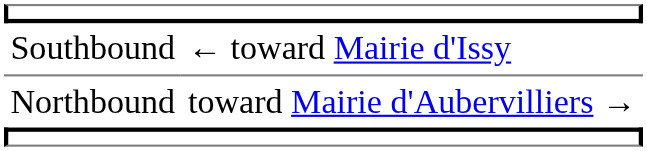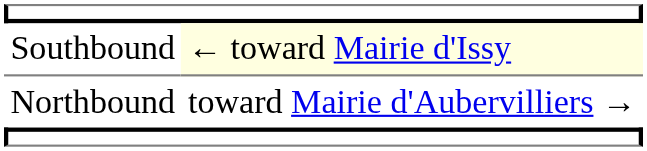(350, 48) no background -> (350, 48) lightyellow background
